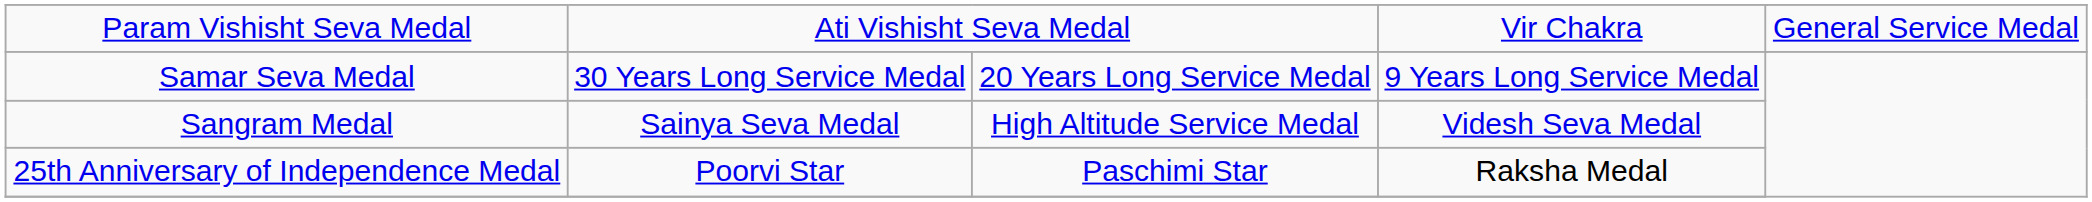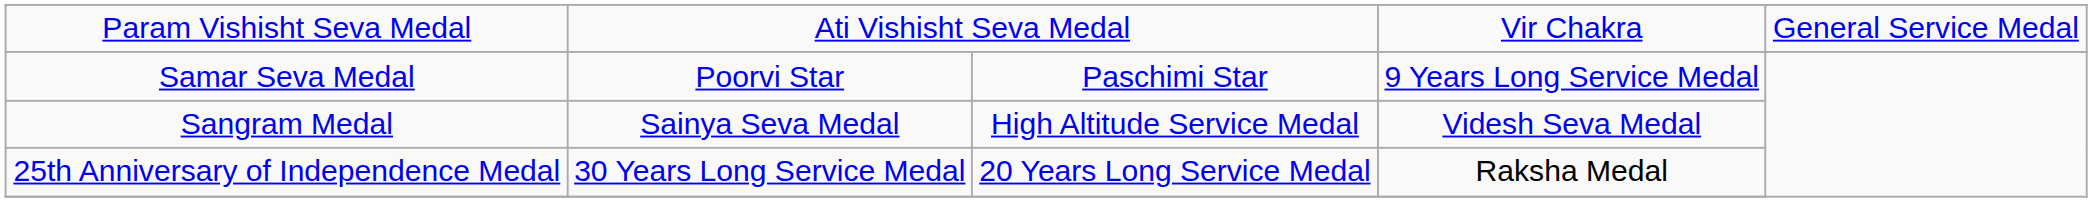(770, 76) 30 Years Long Service Medal -> (770, 76) Poorvi Star
(1175, 76) 20 Years Long Service Medal -> (1175, 76) Paschimi Star
(770, 171) Poorvi Star -> (770, 171) 30 Years Long Service Medal
(1175, 171) Paschimi Star -> (1175, 171) 20 Years Long Service Medal
